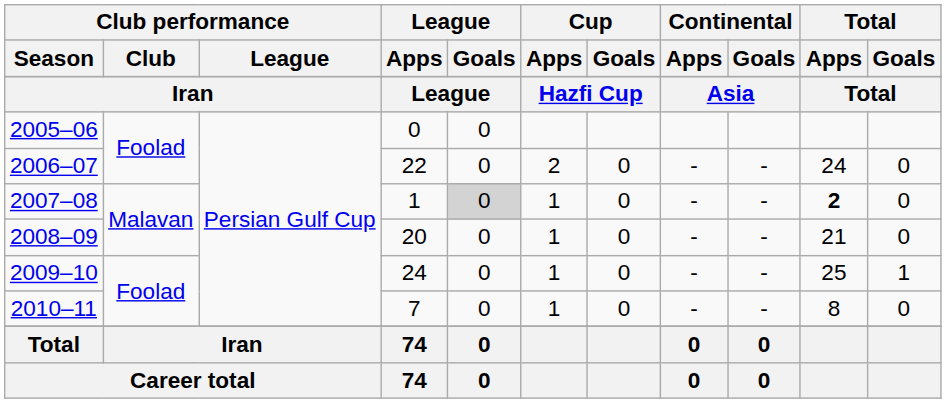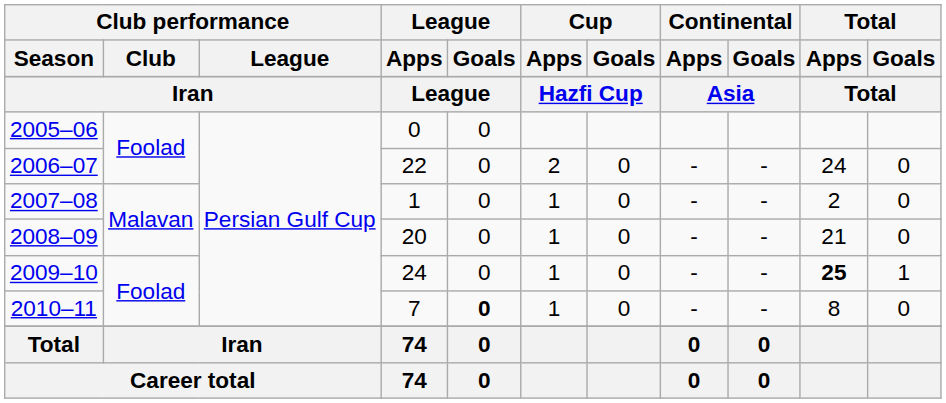(484, 201) lightgrey background -> (484, 201) no background
(834, 201) bold -> (834, 201) normal
(834, 272) normal -> (834, 272) bold
(484, 308) normal -> (484, 308) bold
